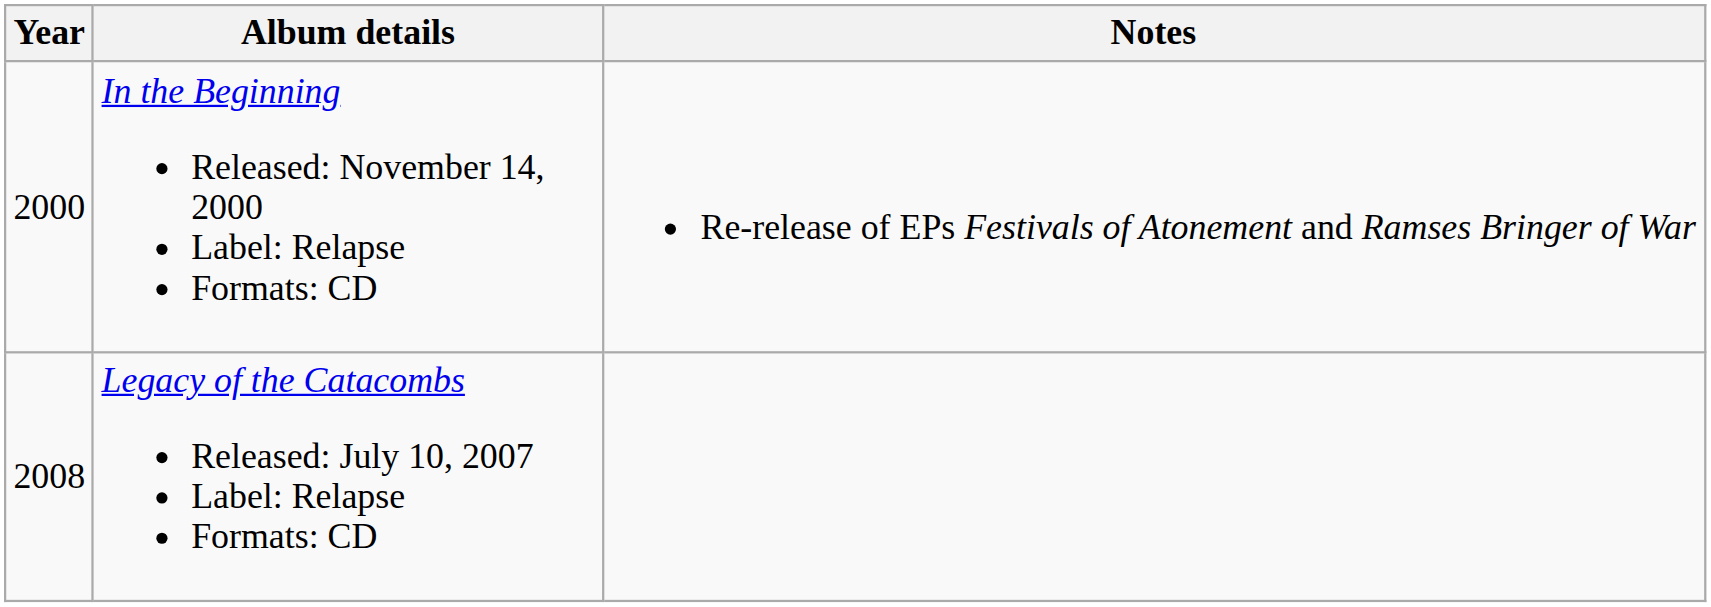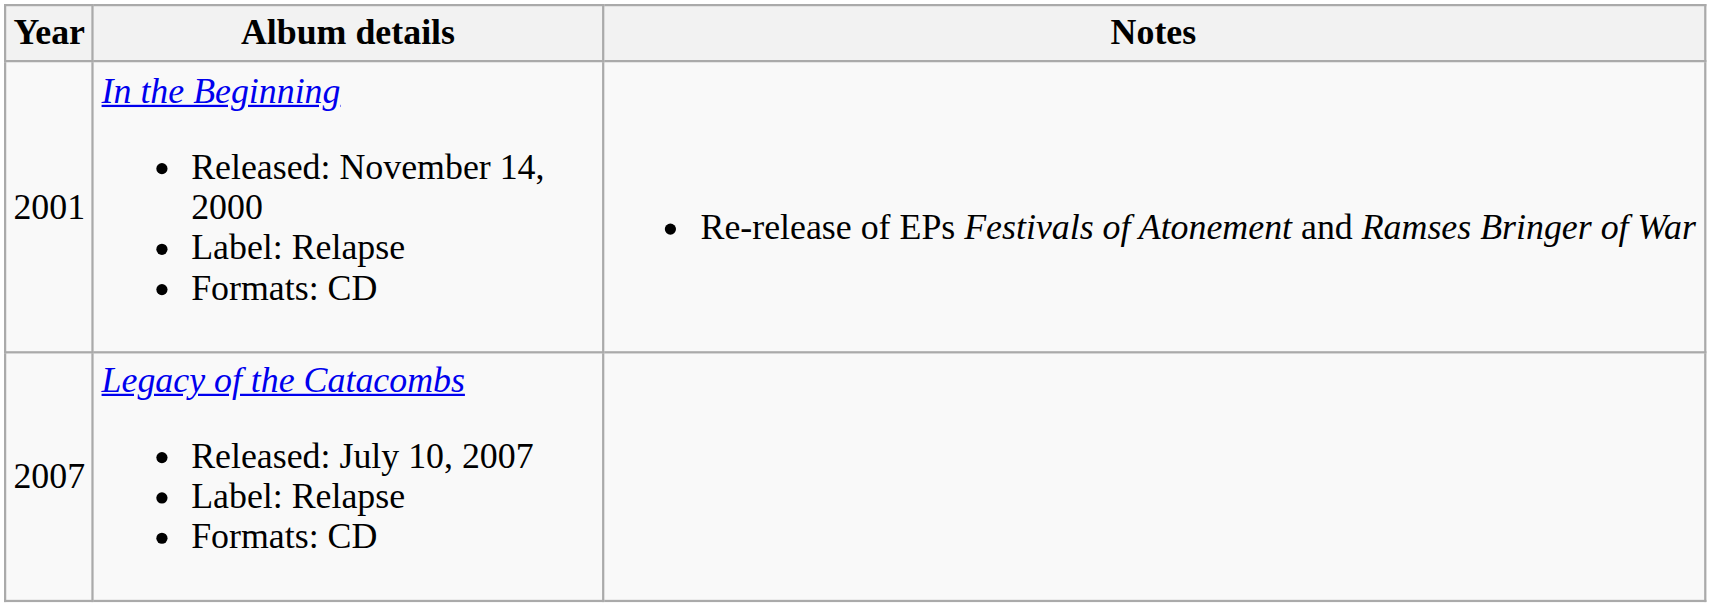(49, 206) 2000 -> (49, 206) 2001
(49, 475) 2008 -> (49, 475) 2007
